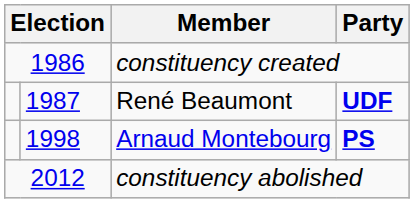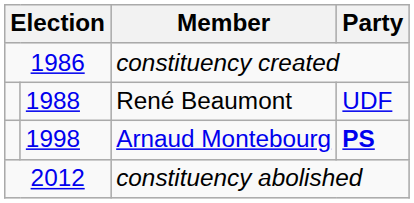(53, 100) 1987 -> (53, 100) 1988
(367, 100) bold -> (367, 100) normal
